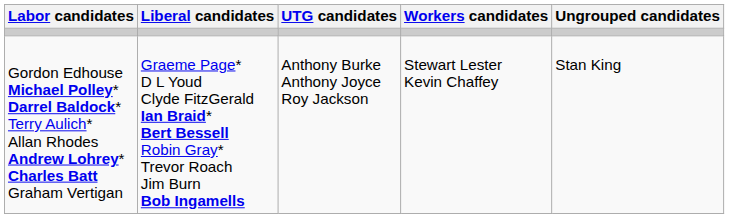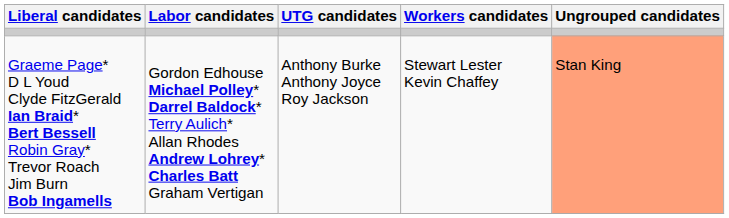columns swapped: (71, 16) <-> (208, 16)
(588, 64) no background -> (588, 64) lightsalmon background
